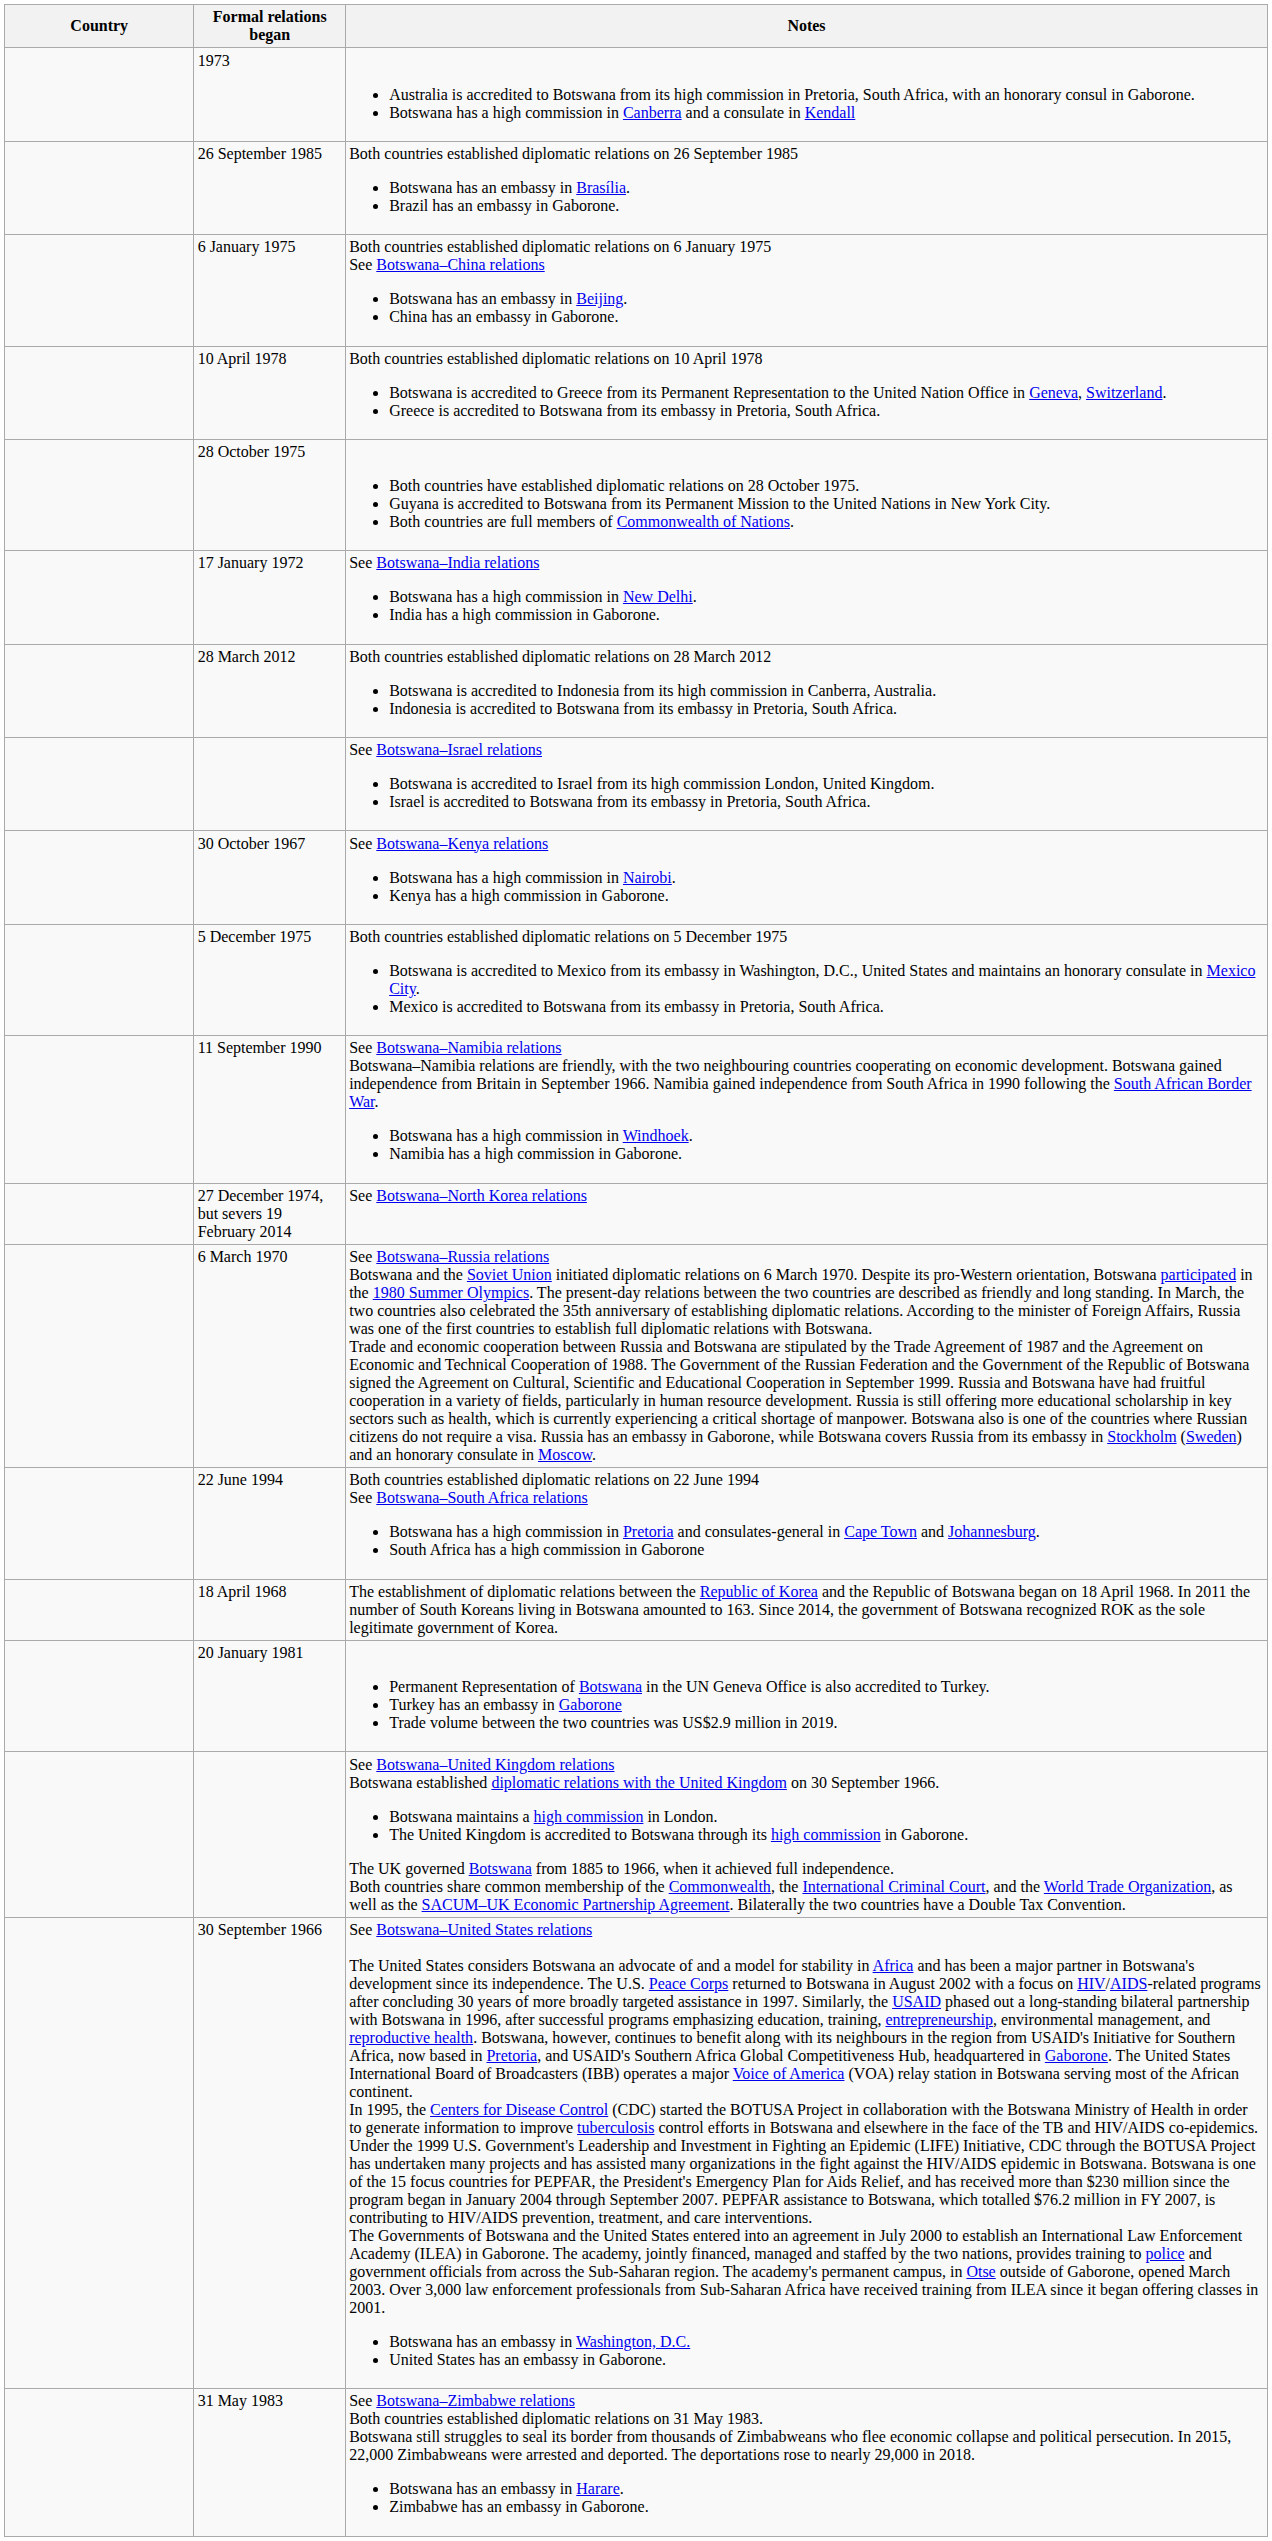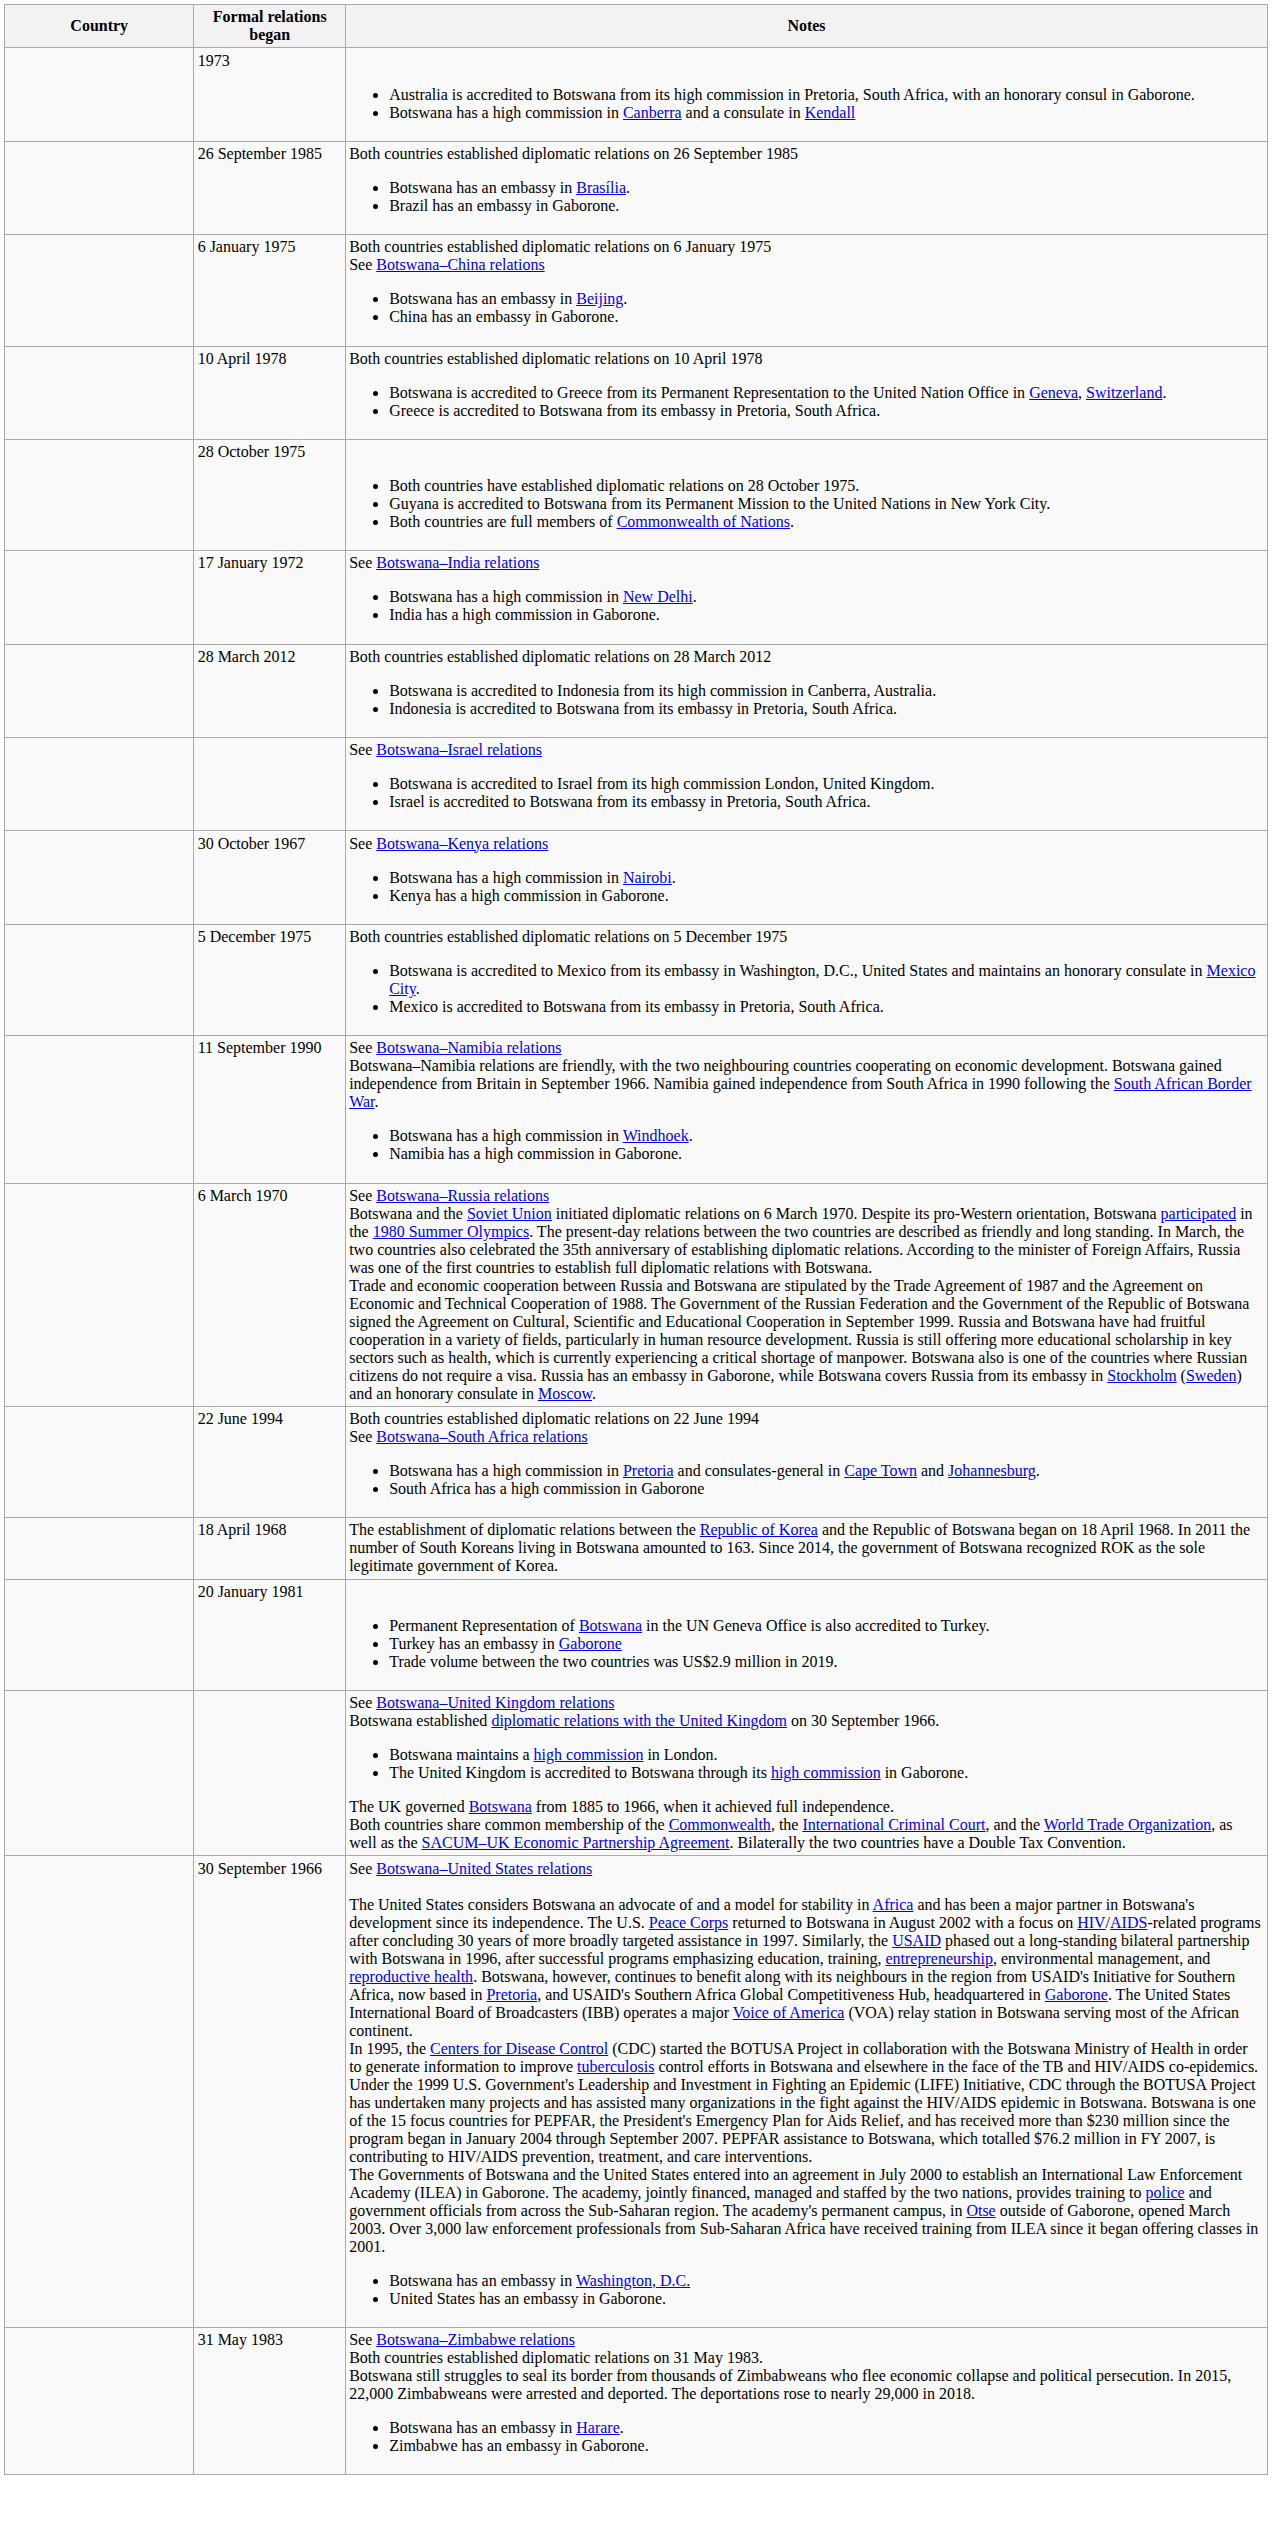- row: (468, 1195)
